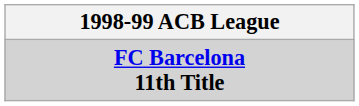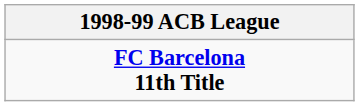(179, 69) lightgrey background -> (179, 69) no background
